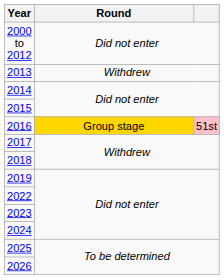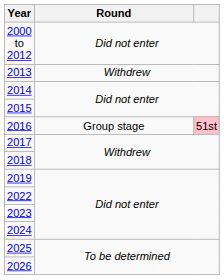(114, 126) gold background -> (114, 126) no background
